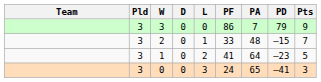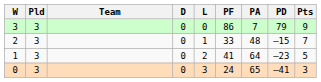columns swapped: (67, 12) <-> (162, 12)
